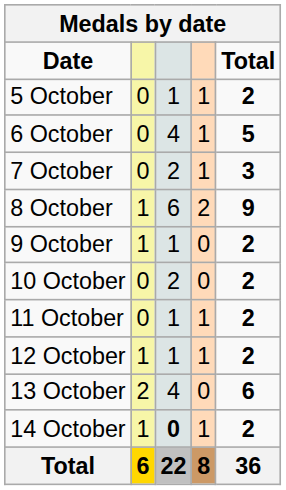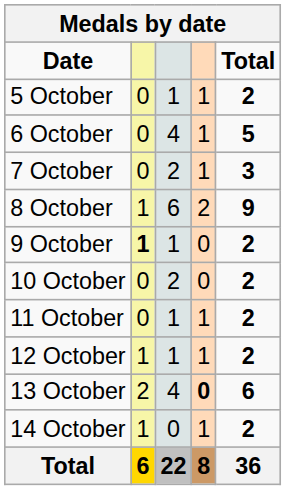(143, 245) normal -> (143, 245) bold
(204, 392) normal -> (204, 392) bold
(173, 429) bold -> (173, 429) normal
